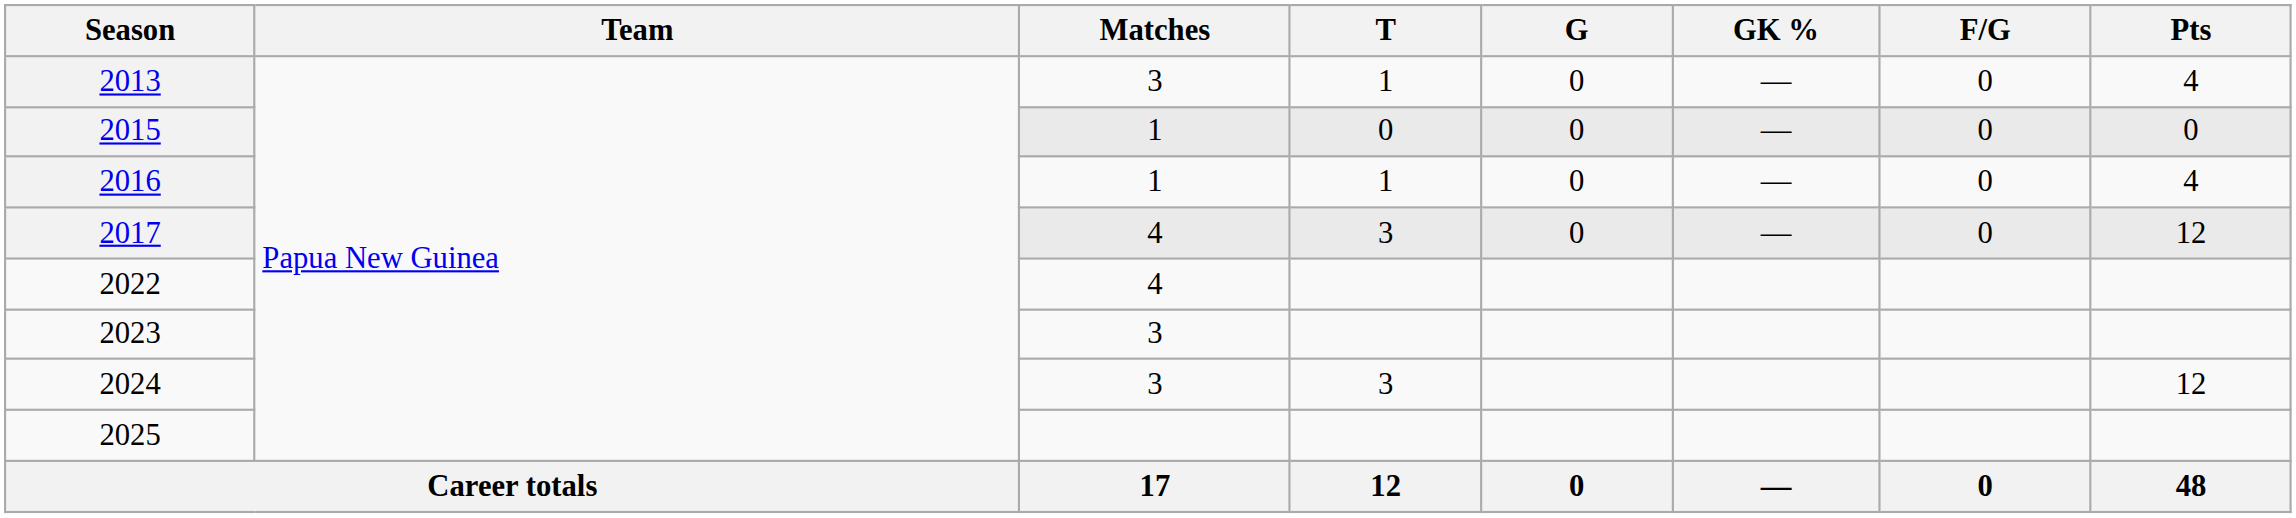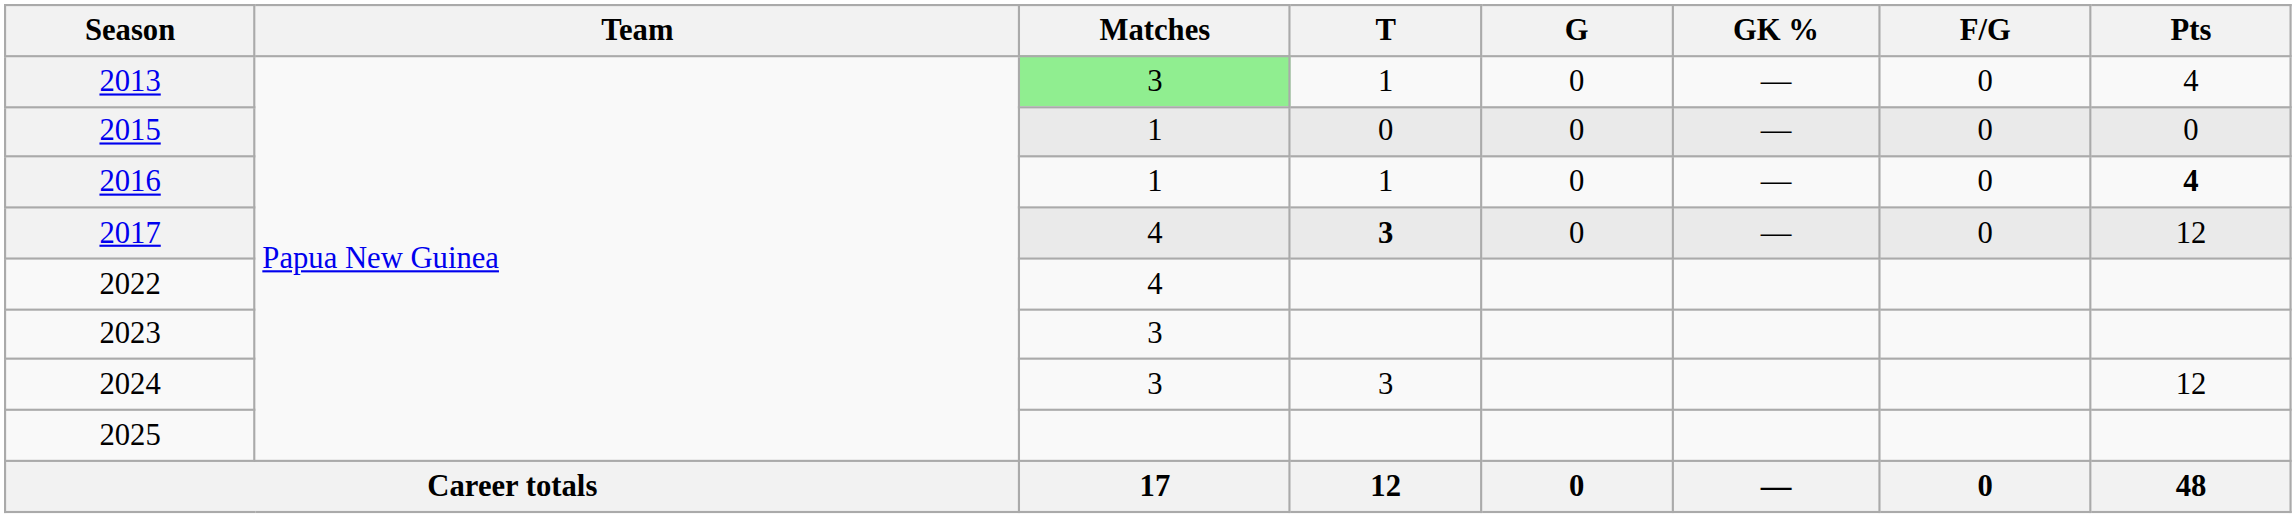(1155, 80) no background -> (1155, 80) lightgreen background
(2191, 181) normal -> (2191, 181) bold
(1386, 232) normal -> (1386, 232) bold
